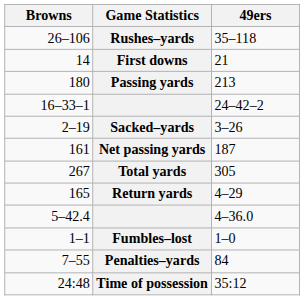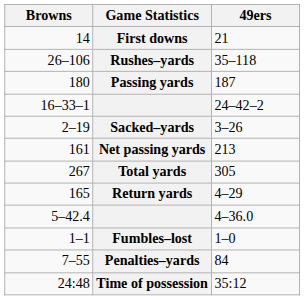rows swapped: (83, 60) <-> (69, 37)
(225, 82) 213 -> (225, 82) 187
(225, 149) 187 -> (225, 149) 213
